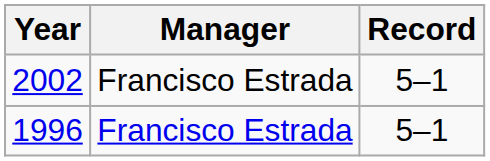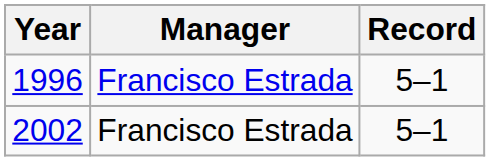rows swapped: (48, 130) <-> (48, 79)
